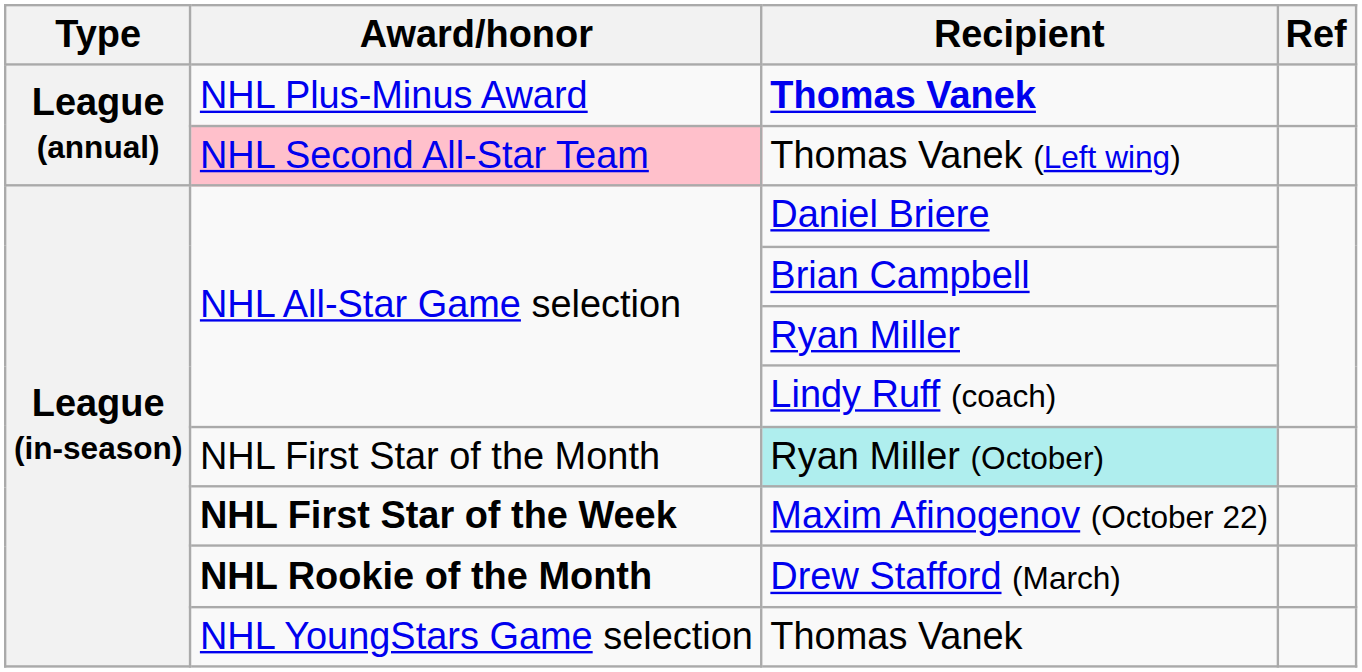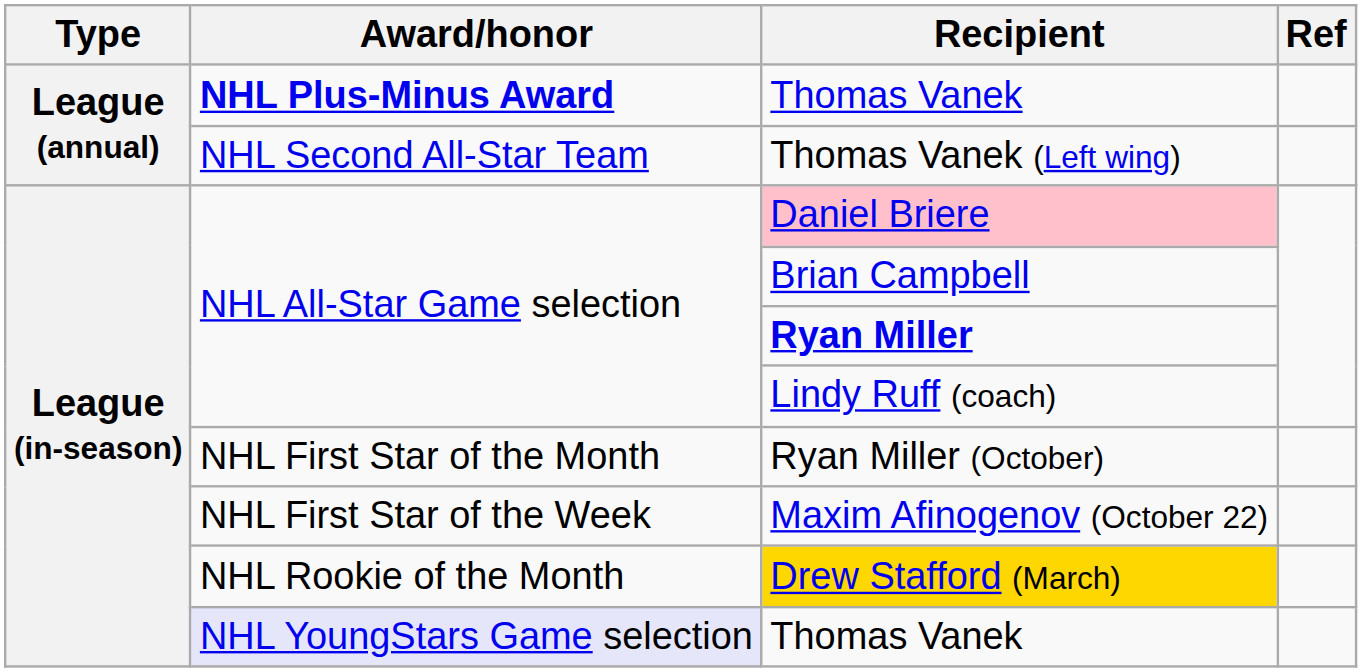(394, 94) normal -> (407, 94) bold
(903, 94) bold -> (896, 94) normal
(424, 154) pink background -> (424, 154) no background
(880, 214) no background -> (880, 214) pink background
(865, 335) normal -> (872, 335) bold
(937, 455) paleturquoise background -> (937, 455) no background
(438, 515) bold -> (425, 515) normal
(426, 575) bold -> (412, 575) normal
(946, 575) no background -> (946, 575) gold background
(476, 635) no background -> (476, 635) lavender background
